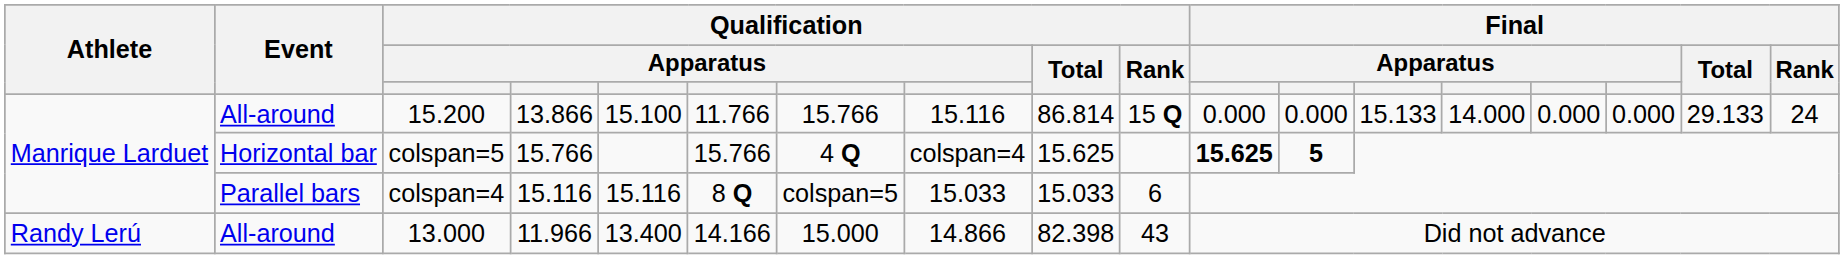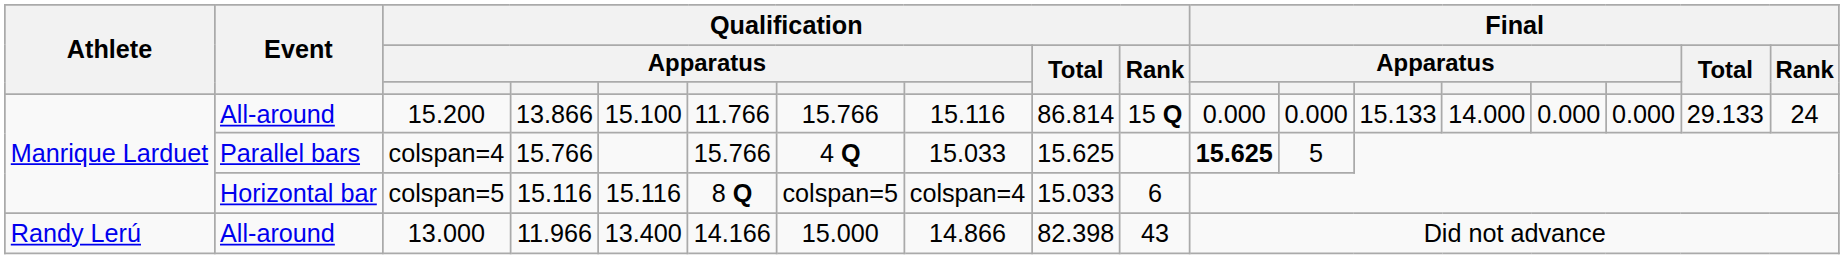(298, 154) Horizontal bar -> (290, 154) Parallel bars
(446, 154) colspan=5 -> (446, 154) colspan=4
(968, 154) colspan=4 -> (968, 154) 15.033
(1316, 154) bold -> (1316, 154) normal
(290, 194) Parallel bars -> (298, 194) Horizontal bar
(446, 194) colspan=4 -> (446, 194) colspan=5
(968, 194) 15.033 -> (968, 194) colspan=4
